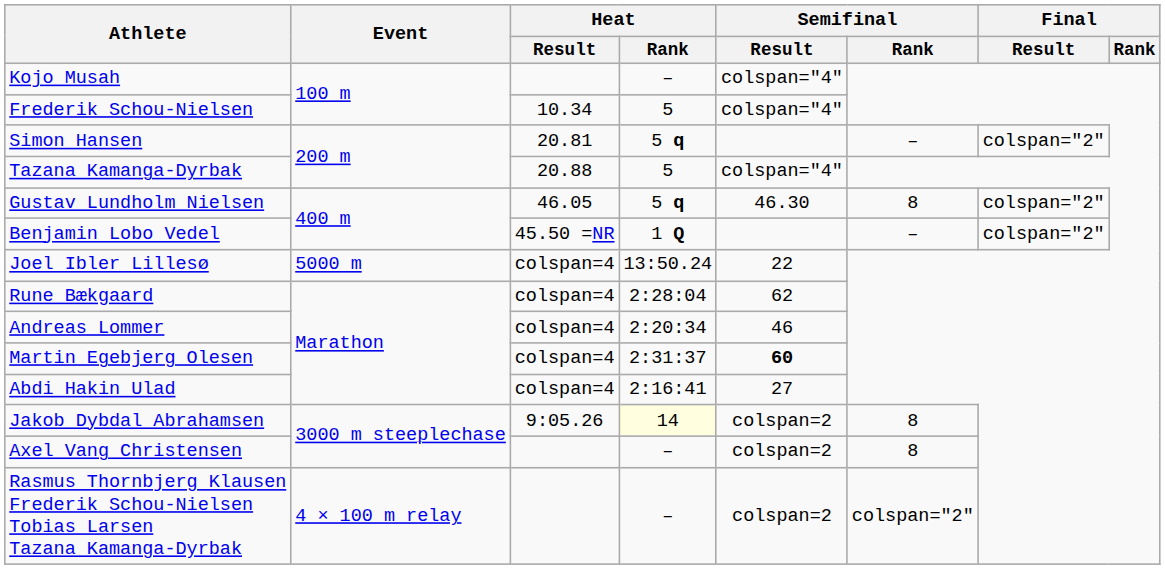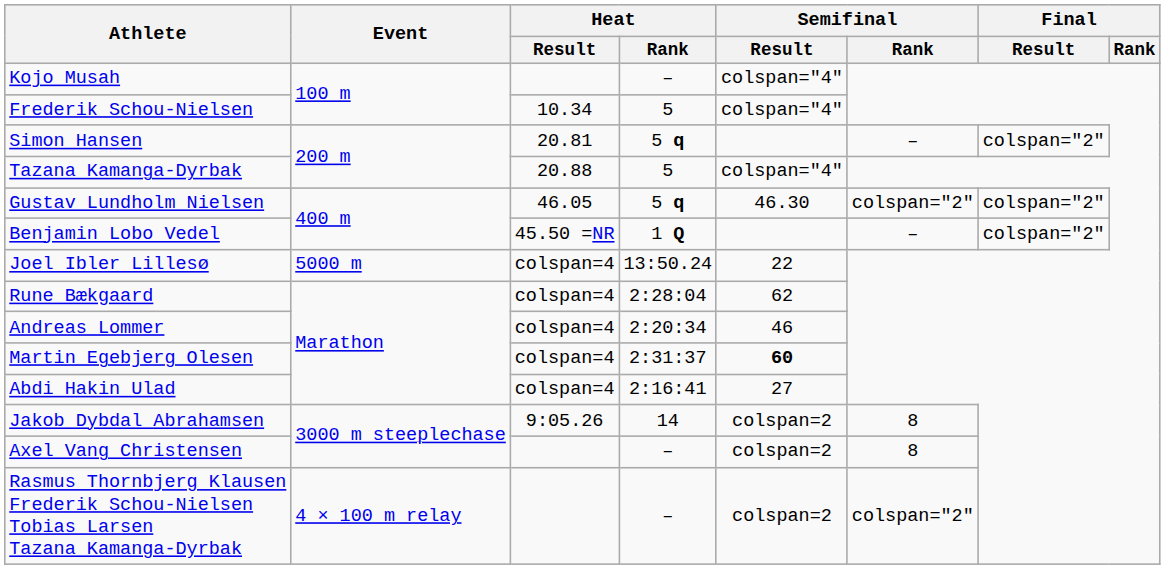(913, 203) 8 -> (913, 203) colspan="2"
(668, 420) lightyellow background -> (668, 420) no background
